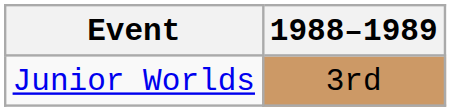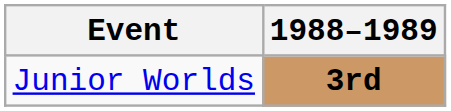(354, 81) normal -> (354, 81) bold
